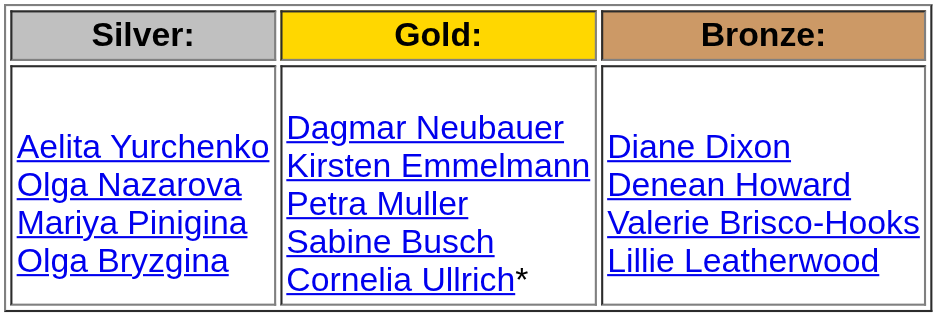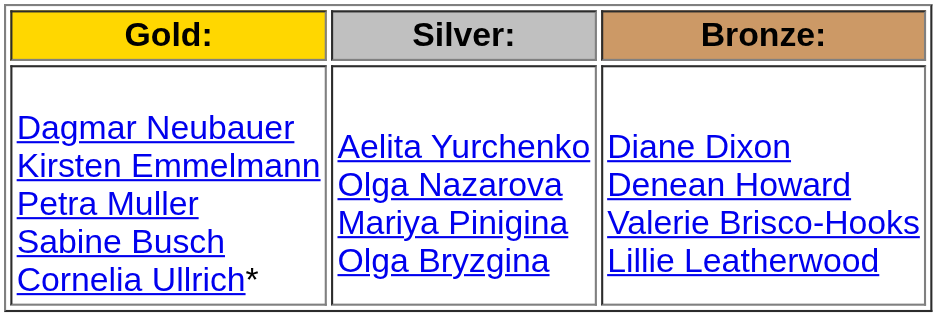columns swapped: (438, 35) <-> (143, 35)
